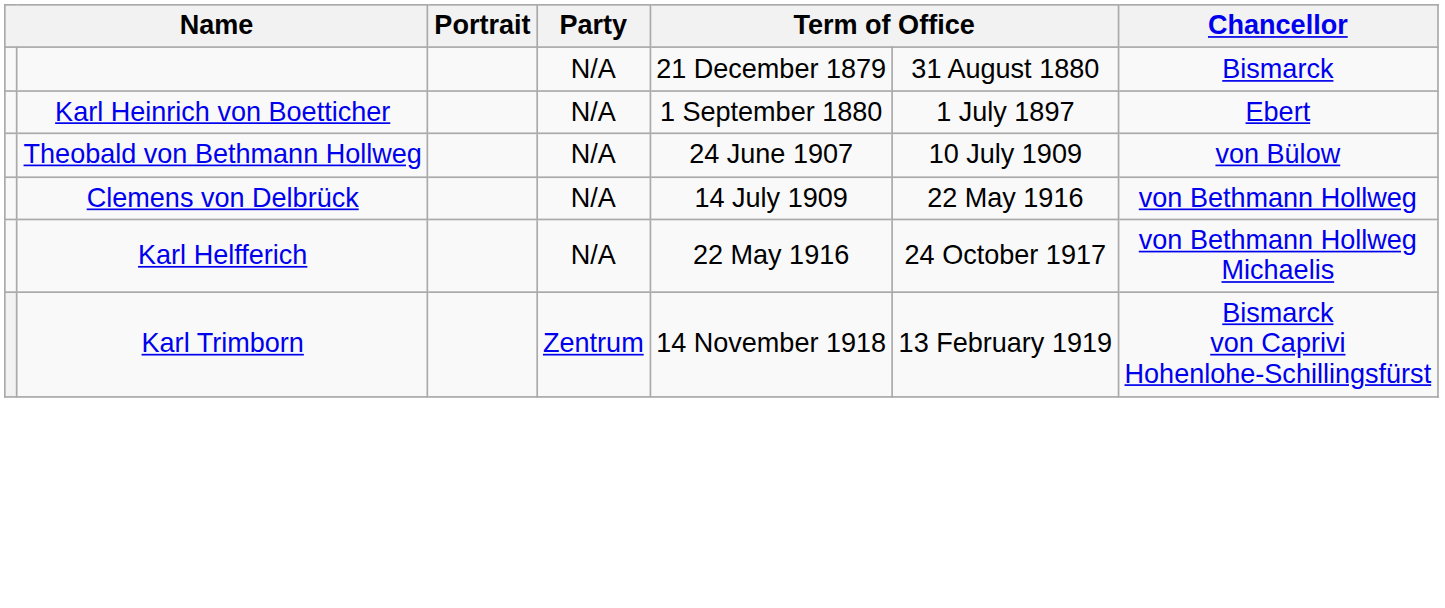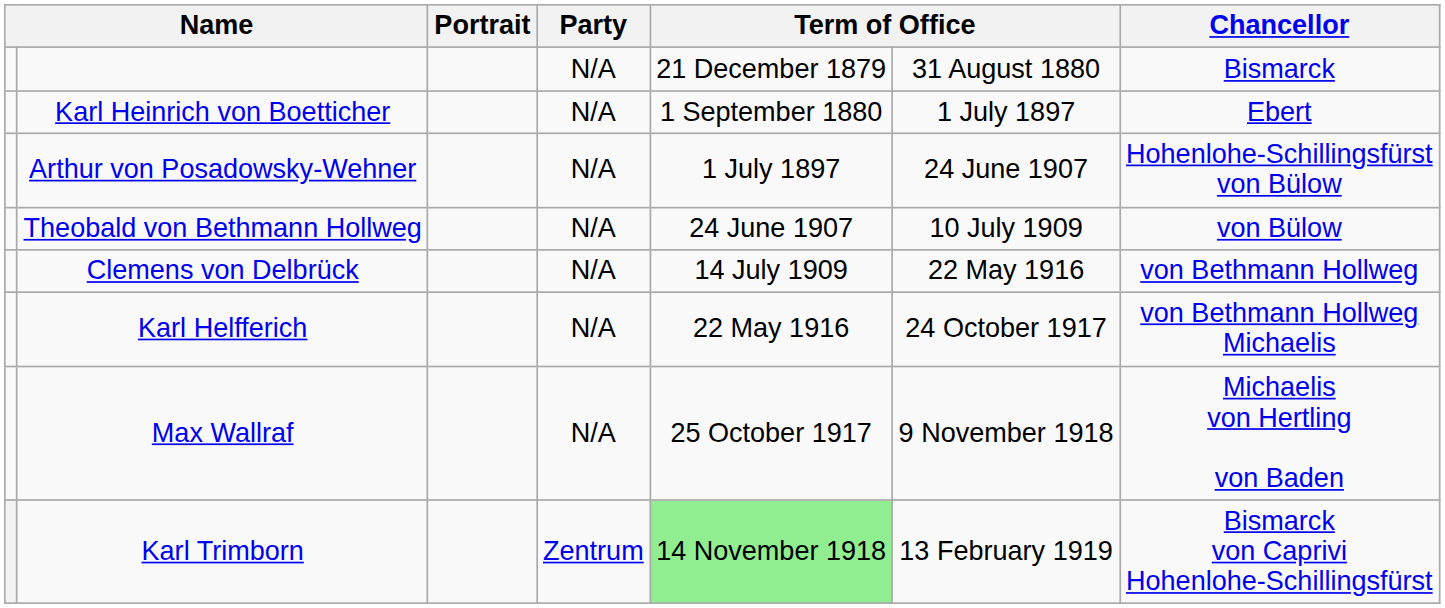+ row: (223, 169)
+ row: (223, 432)
(771, 344) no background -> (771, 551) lightgreen background
